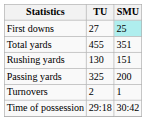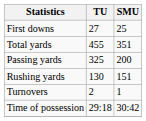(121, 28) paleturquoise background -> (121, 28) no background
rows swapped: (36, 60) <-> (34, 76)
